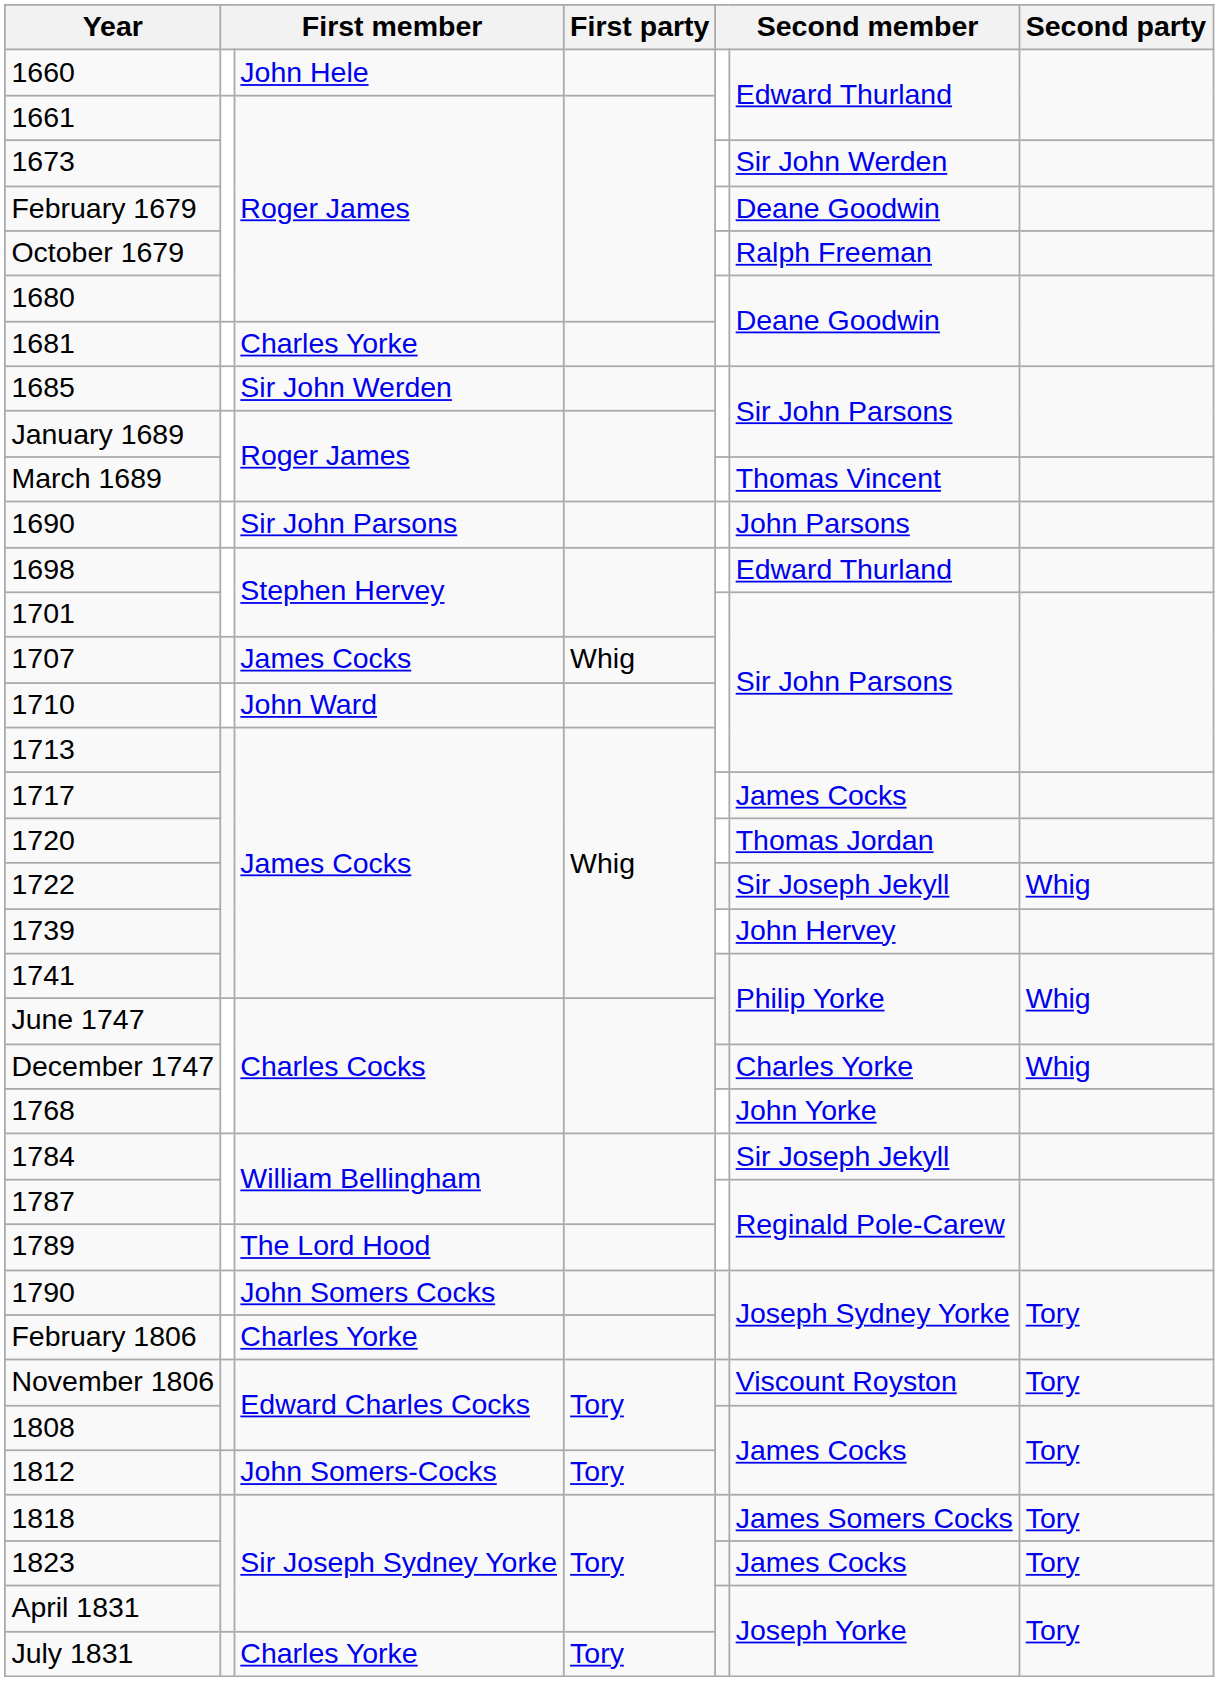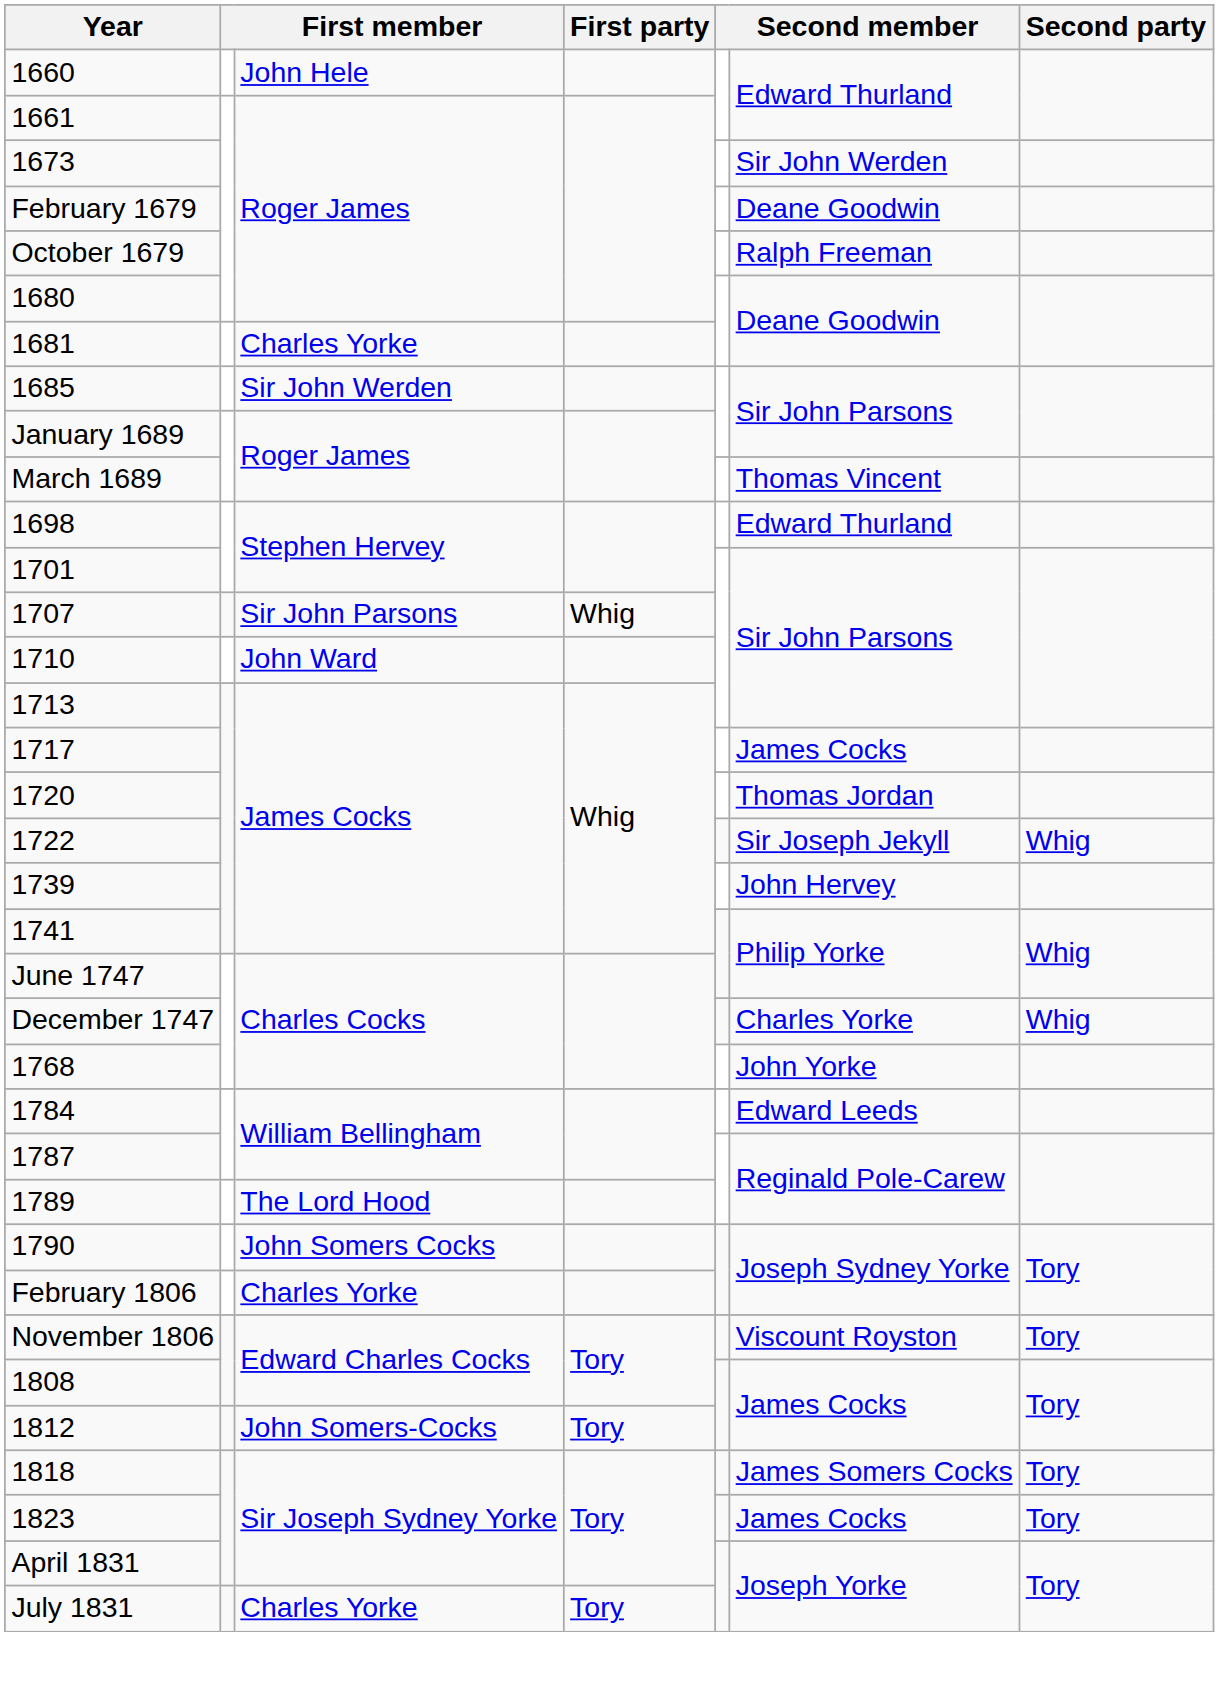- row: (43, 523)
(326, 659) James Cocks -> (349, 614) Sir John Parsons
(843, 1156) Sir Joseph Jekyll -> (827, 1111) Edward Leeds
